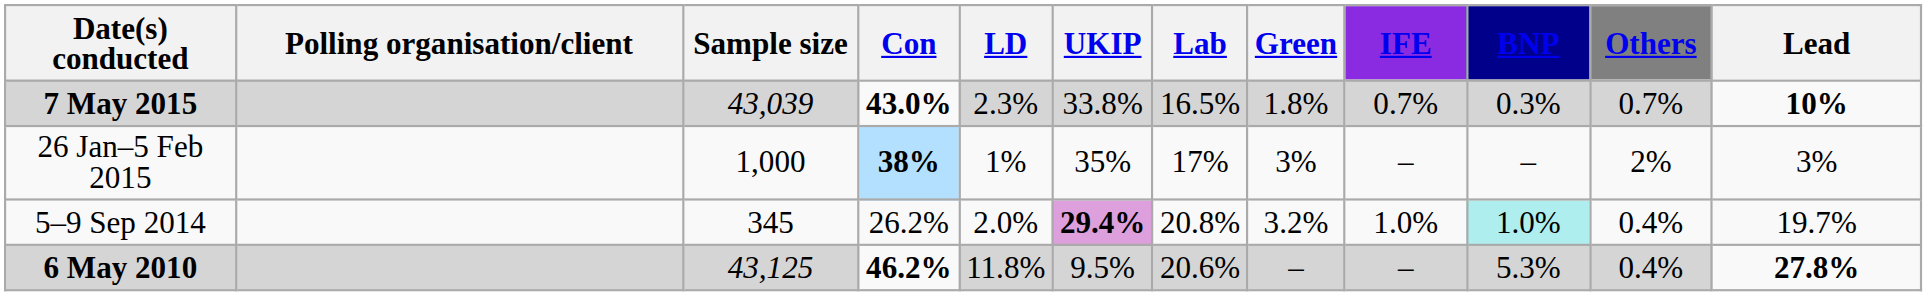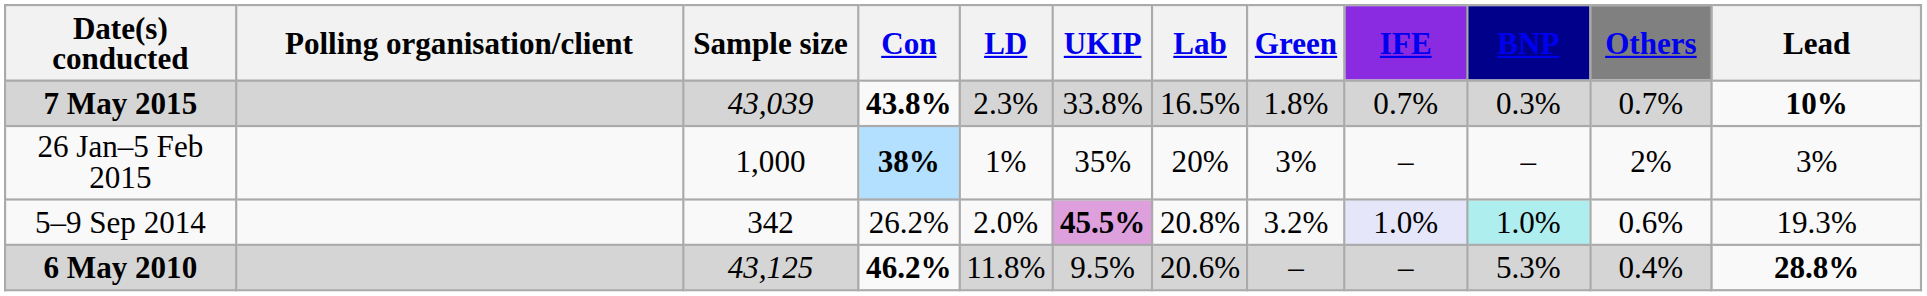(909, 103) 43.0% -> (909, 103) 43.8%
(1200, 163) 17% -> (1200, 163) 20%
(771, 223) 345 -> (771, 223) 342
(1103, 223) 29.4% -> (1103, 223) 45.5%
(1406, 223) no background -> (1406, 223) lavender background
(1651, 223) 0.4% -> (1651, 223) 0.6%
(1817, 223) 19.7% -> (1817, 223) 19.3%
(1817, 268) 27.8% -> (1817, 268) 28.8%
